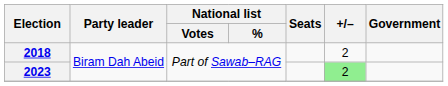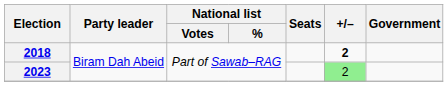(345, 53) normal -> (345, 53) bold
